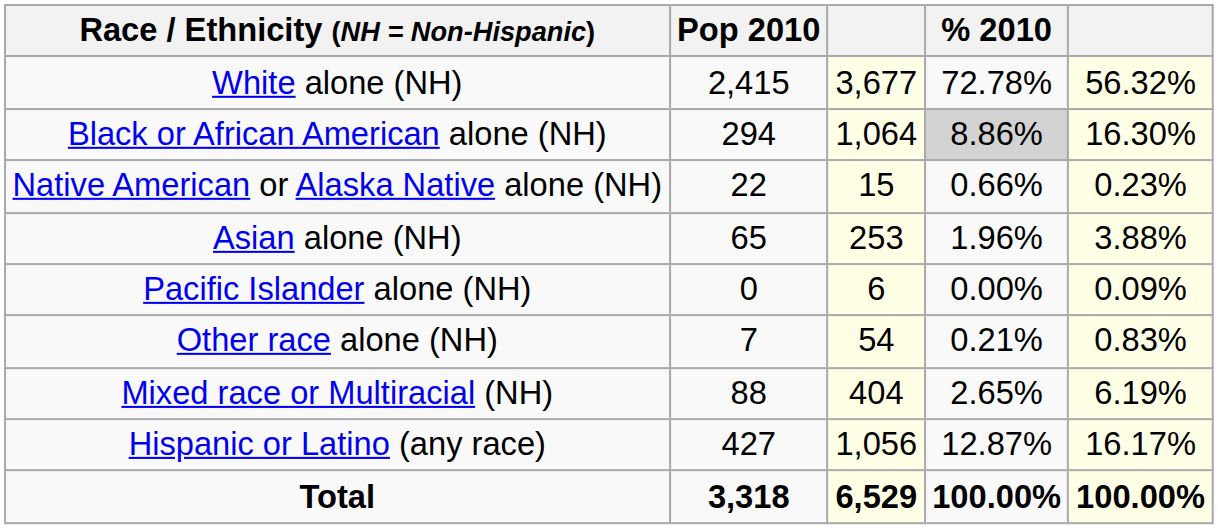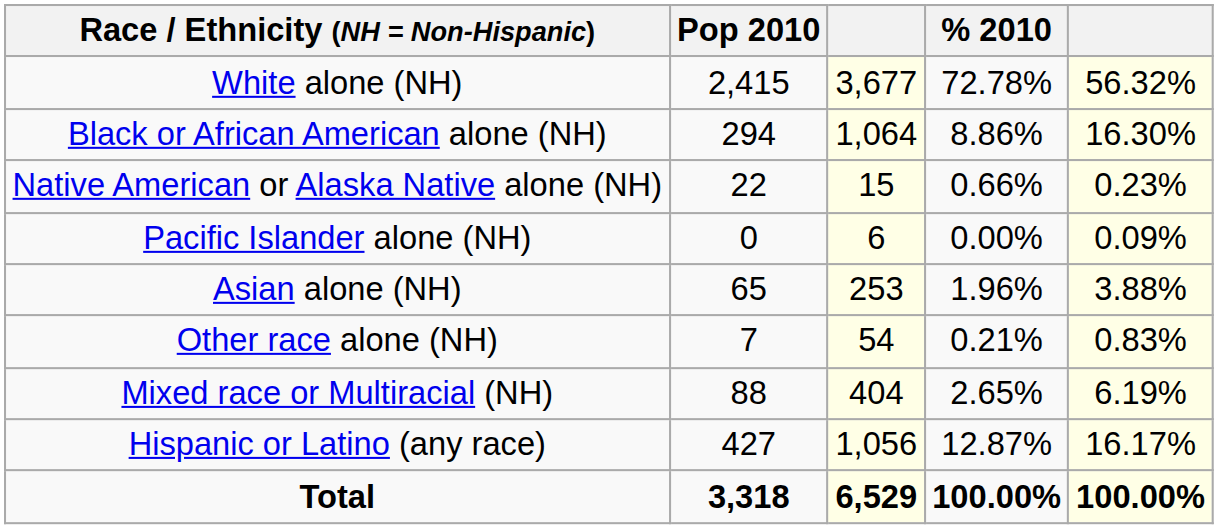(997, 133) lightgrey background -> (997, 133) no background
rows swapped: (337, 237) <-> (337, 289)
